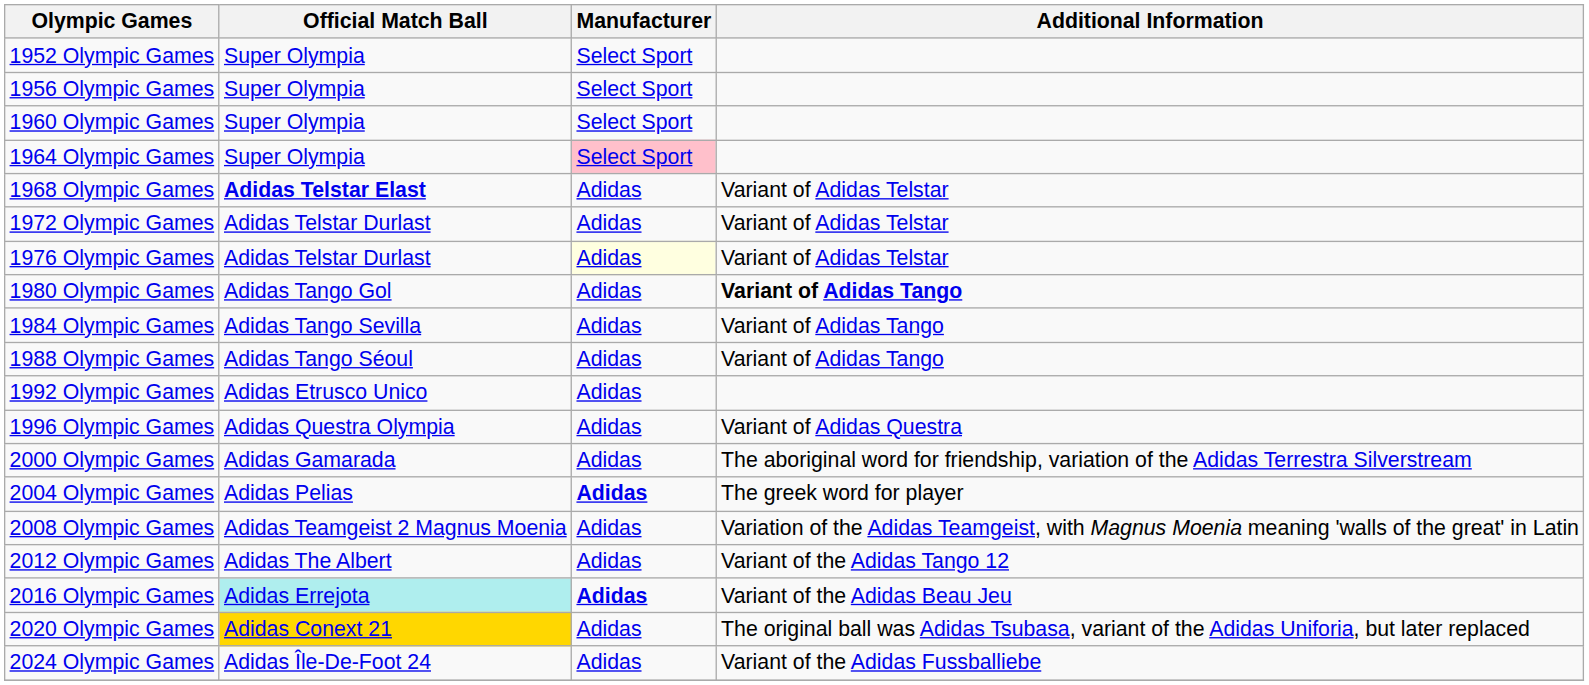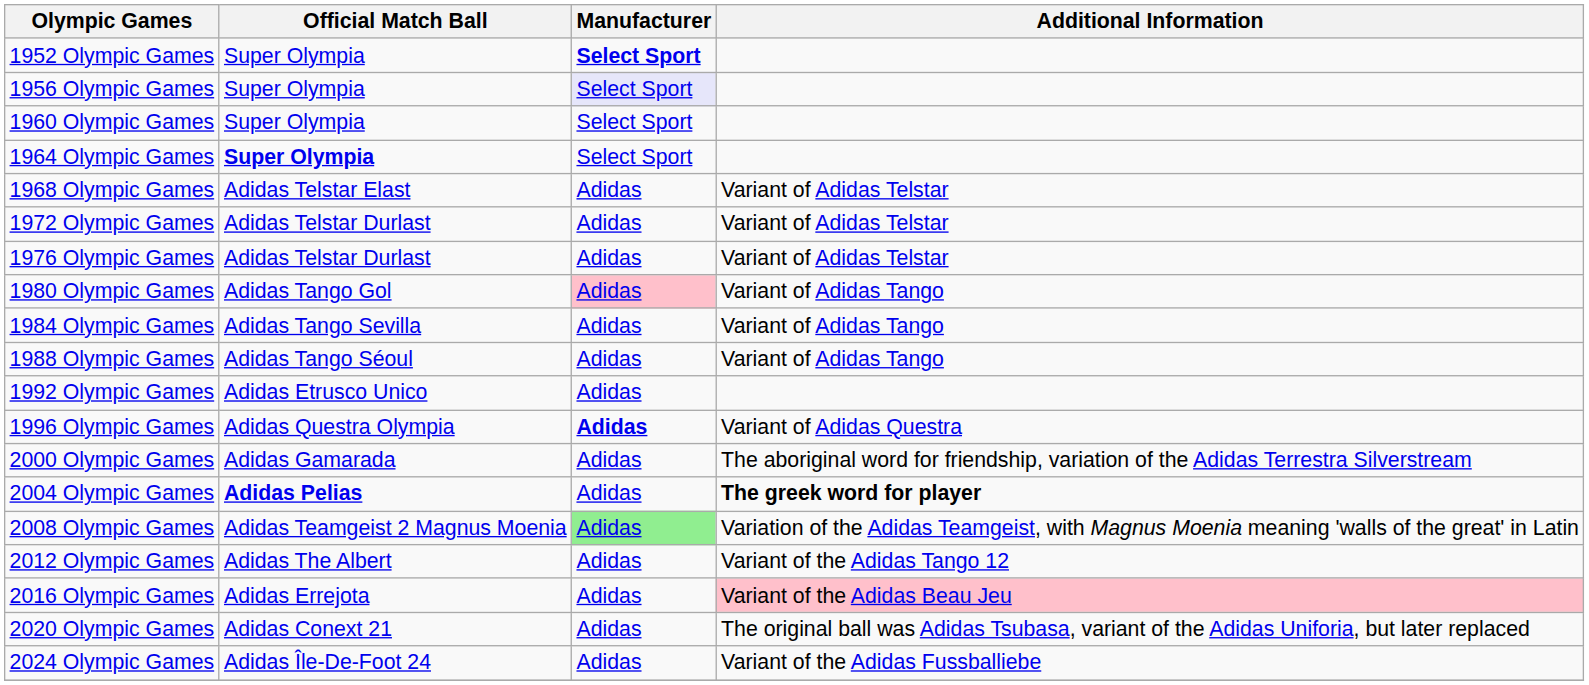(634, 55) normal -> (639, 55) bold
(634, 88) no background -> (634, 88) lavender background
(294, 156) normal -> (299, 156) bold
(634, 156) pink background -> (634, 156) no background
(325, 190) bold -> (317, 190) normal
(609, 257) lightyellow background -> (609, 257) no background
(609, 291) no background -> (609, 291) pink background
(842, 291) bold -> (832, 291) normal
(609, 426) normal -> (612, 426) bold
(288, 493) normal -> (293, 493) bold
(612, 493) bold -> (609, 493) normal
(842, 493) normal -> (851, 493) bold
(609, 527) no background -> (609, 527) lightgreen background
(297, 595) paleturquoise background -> (297, 595) no background
(612, 595) bold -> (609, 595) normal
(866, 595) no background -> (866, 595) pink background
(308, 628) gold background -> (308, 628) no background
